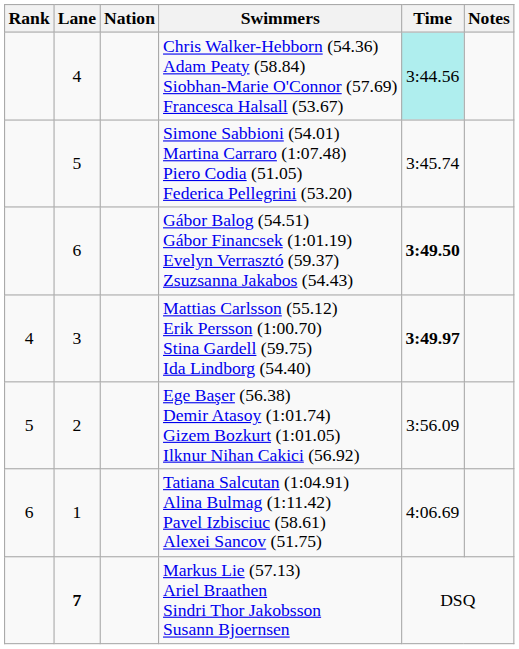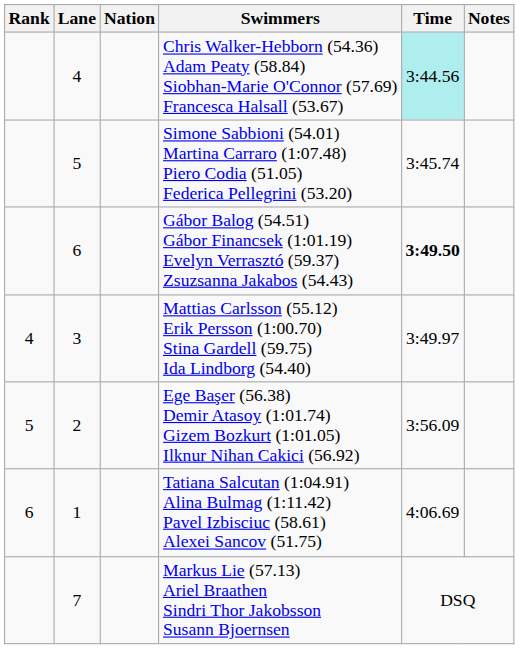(433, 338) bold -> (433, 338) normal
(77, 599) bold -> (77, 599) normal
